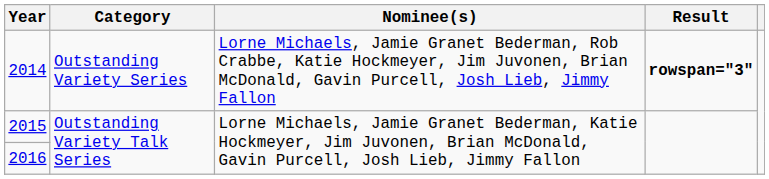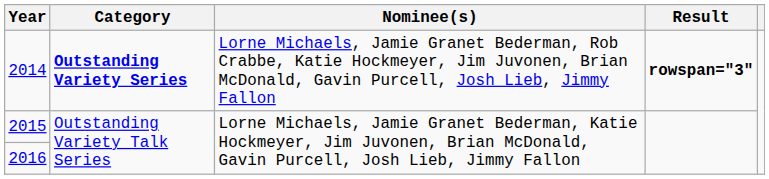(121, 71) normal -> (121, 71) bold
